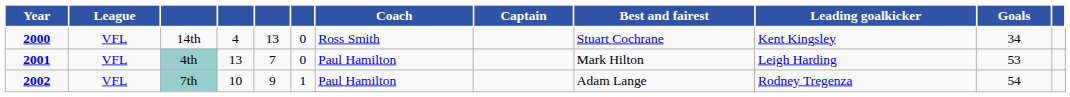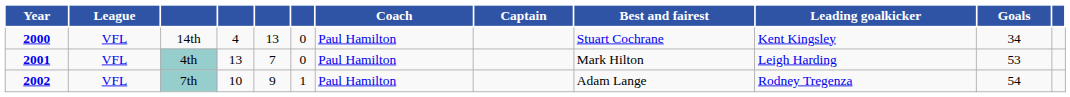(349, 38) Ross Smith -> (357, 38) Paul Hamilton
